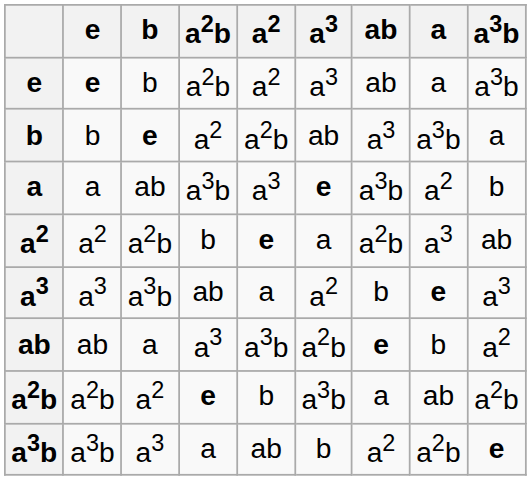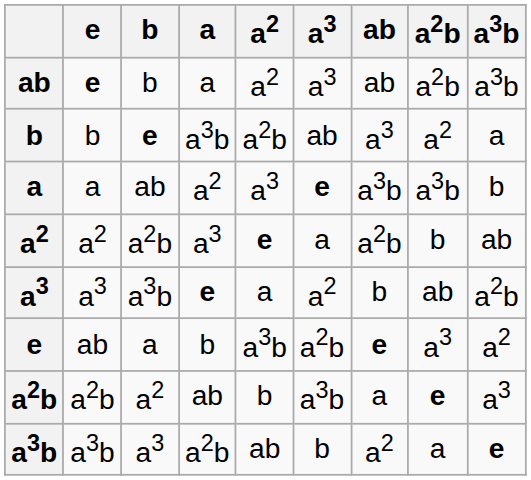columns swapped: (438, 30) <-> (208, 30)
(34, 82) e -> (34, 82) ab
(497, 292) a3 -> (497, 292) a2b
(34, 344) ab -> (34, 344) e
(497, 396) a2b -> (497, 396) a3
